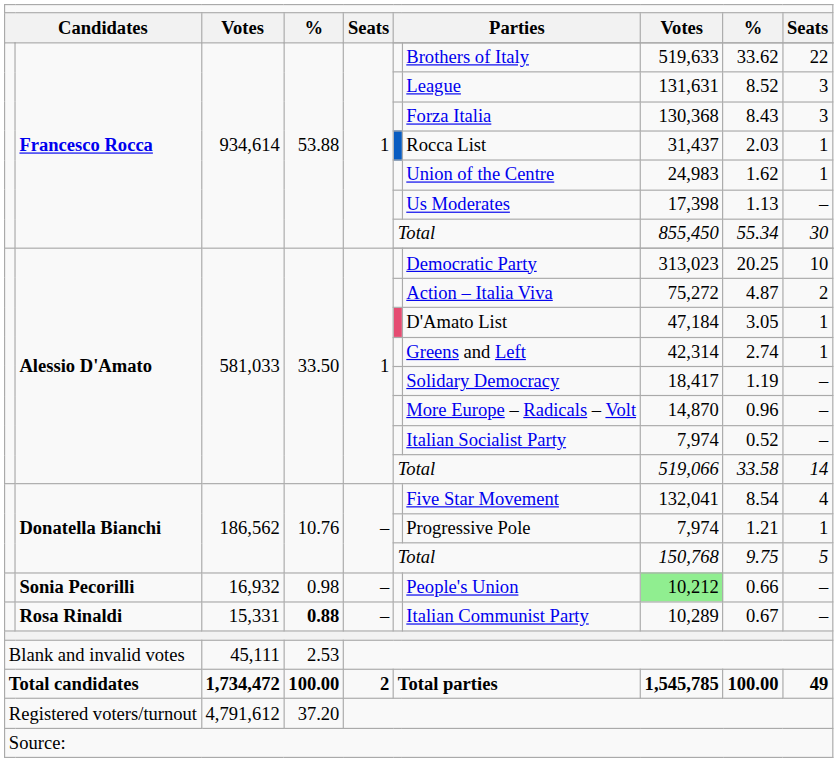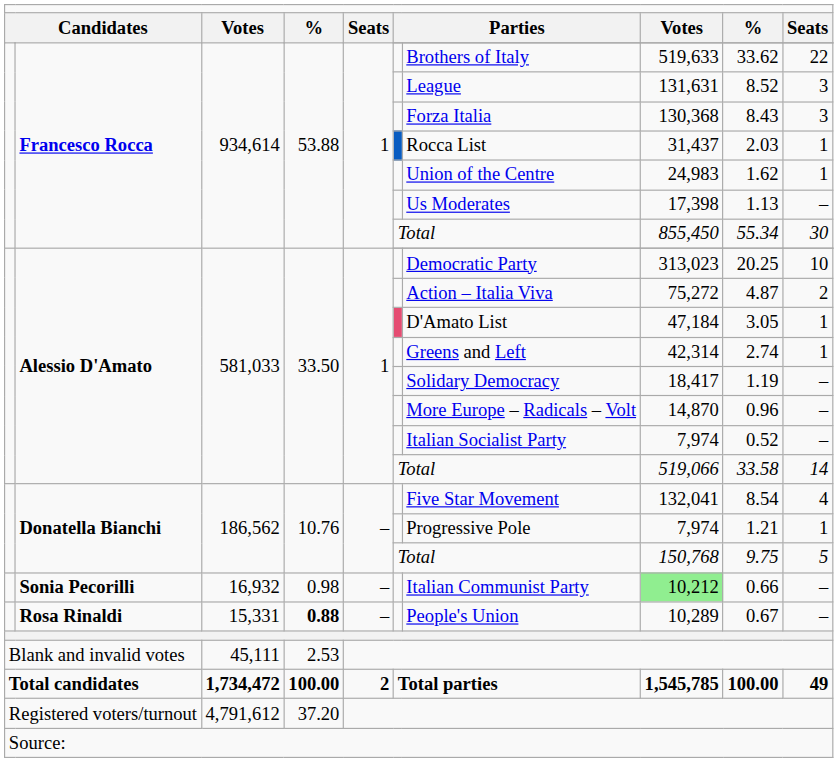(462, 587) People's Union -> (498, 587) Italian Communist Party
(498, 616) Italian Communist Party -> (462, 616) People's Union
